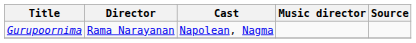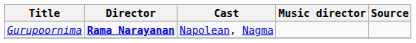(131, 30) normal -> (131, 30) bold
